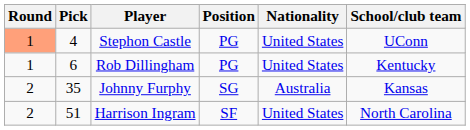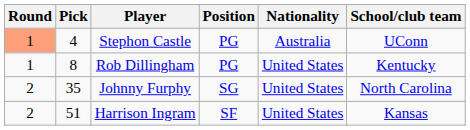(303, 40) United States -> (303, 40) Australia
(73, 64) 6 -> (73, 64) 8
(303, 88) Australia -> (303, 88) United States
(406, 88) Kansas -> (406, 88) North Carolina
(406, 112) North Carolina -> (406, 112) Kansas
